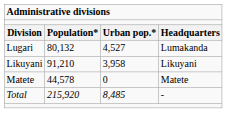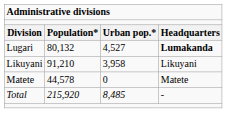(184, 48) normal -> (187, 48) bold
